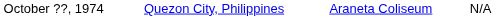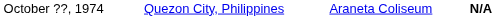(481, 8) normal -> (481, 8) bold
